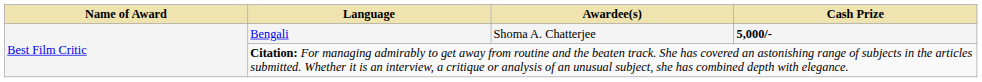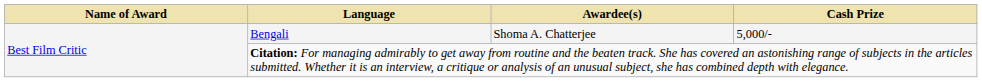(754, 33) bold -> (754, 33) normal
